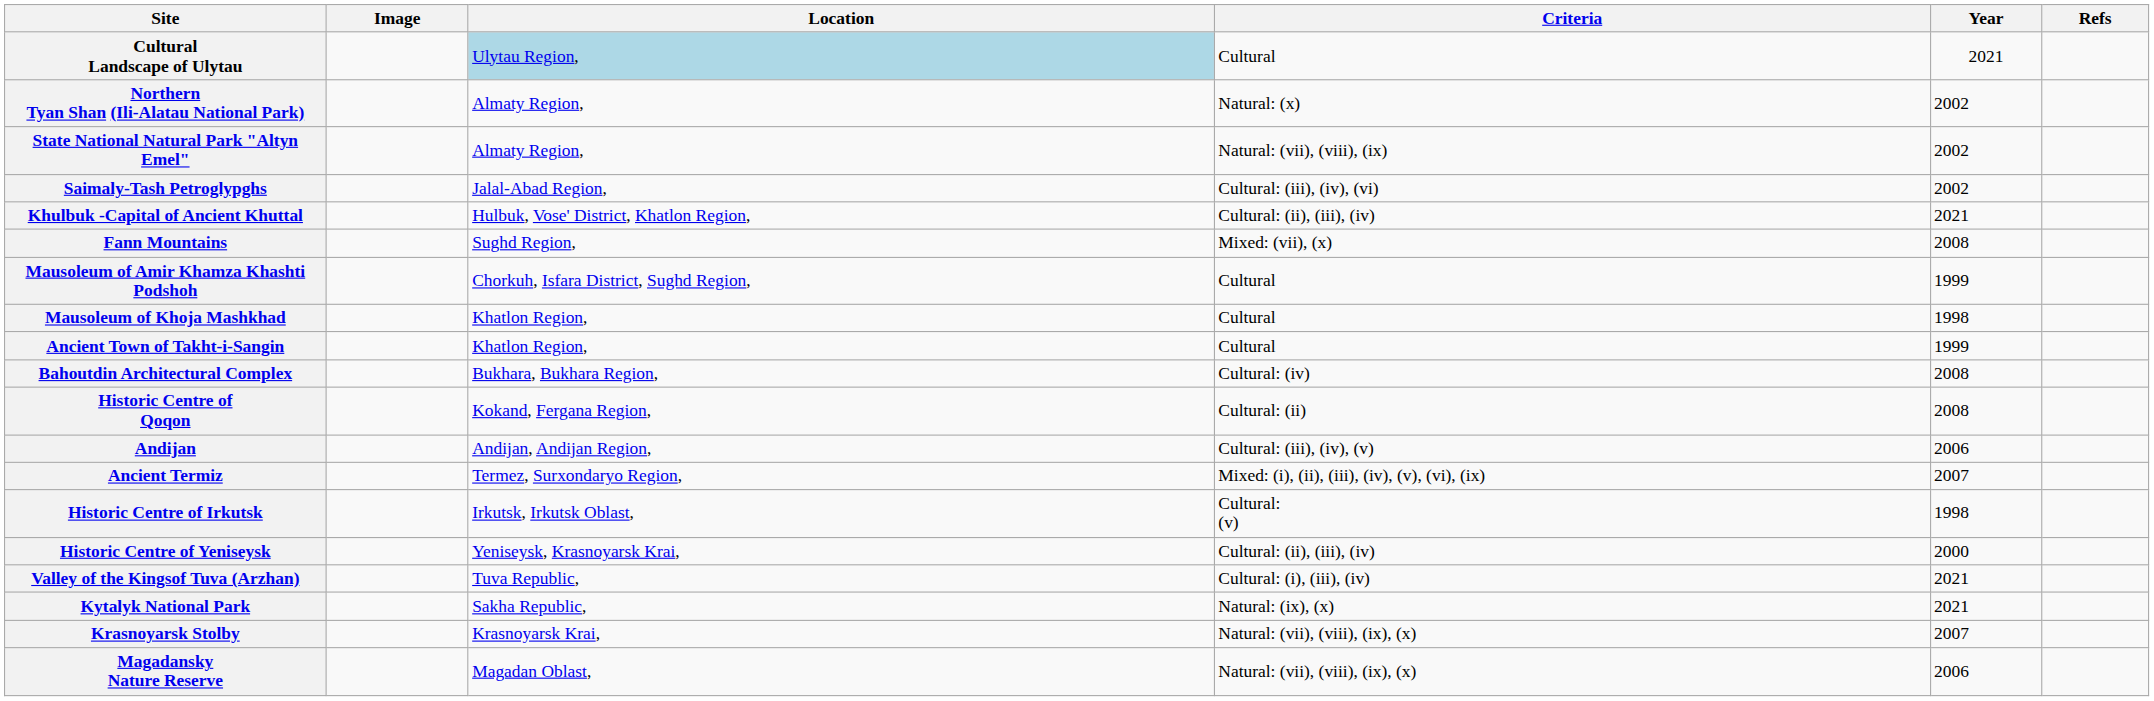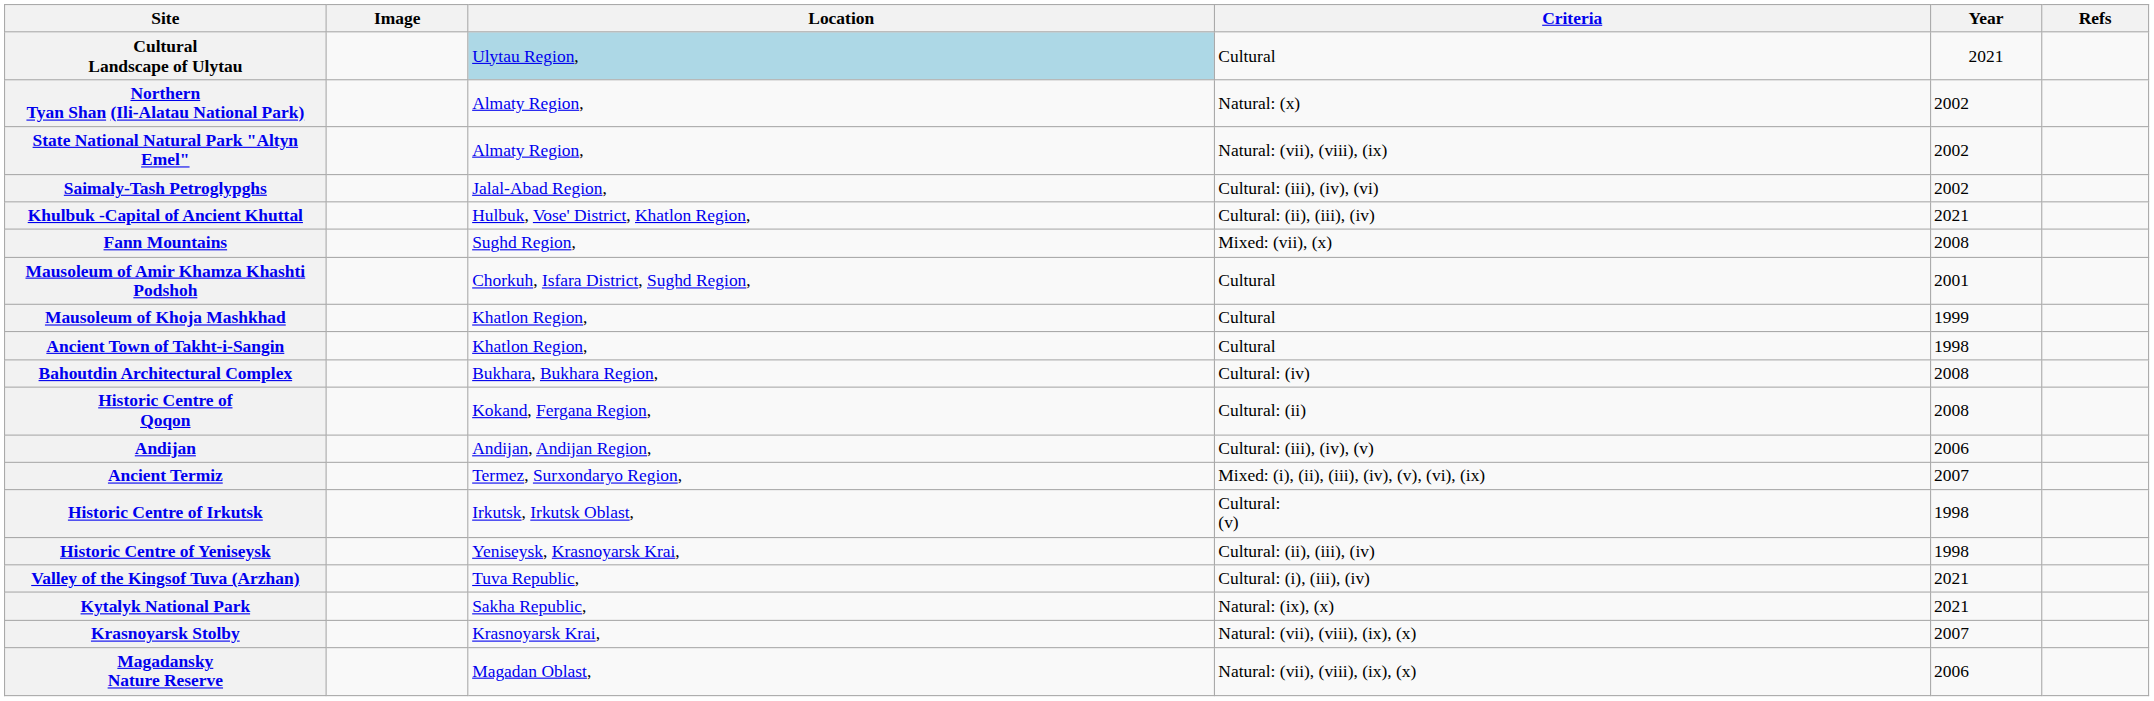(1952, 280) 1999 -> (1952, 280) 2001
(1952, 318) 1998 -> (1952, 318) 1999
(1952, 345) 1999 -> (1952, 345) 1998
(1952, 550) 2000 -> (1952, 550) 1998
